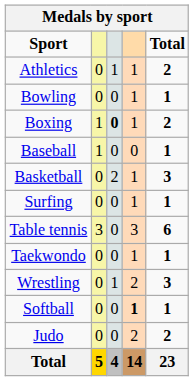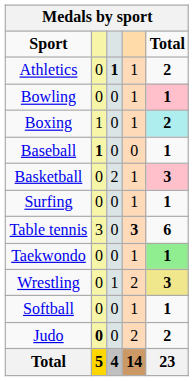(115, 70) normal -> (115, 70) bold
(167, 97) no background -> (167, 97) pink background
(115, 123) bold -> (115, 123) normal
(167, 123) no background -> (167, 123) paleturquoise background
(99, 150) normal -> (99, 150) bold
(167, 176) no background -> (167, 176) pink background
(134, 229) normal -> (134, 229) bold
(167, 256) no background -> (167, 256) lightgreen background
(167, 282) no background -> (167, 282) khaki background
(134, 309) bold -> (134, 309) normal
(99, 335) normal -> (99, 335) bold
